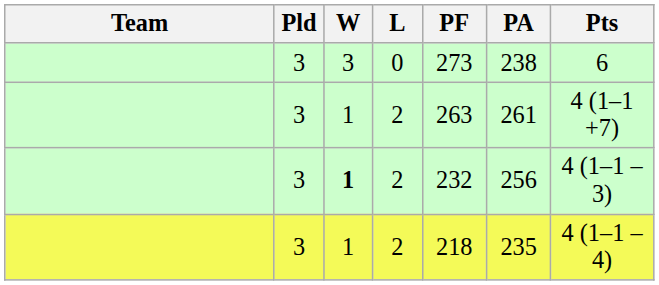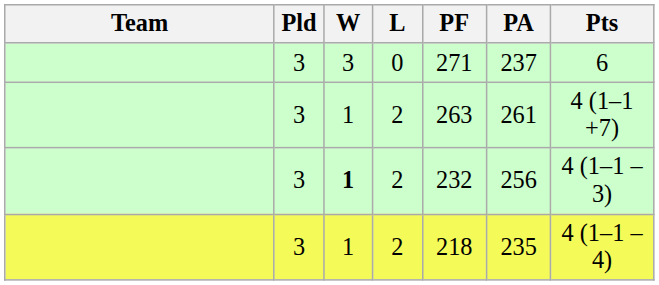(454, 62) 273 -> (454, 62) 271
(519, 62) 238 -> (519, 62) 237
